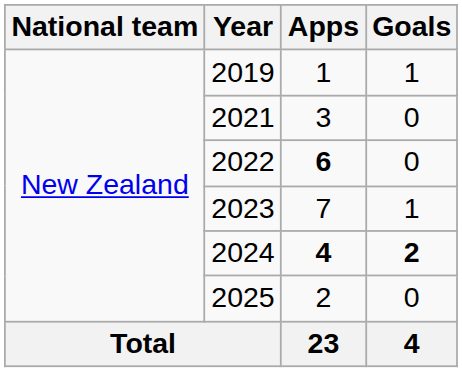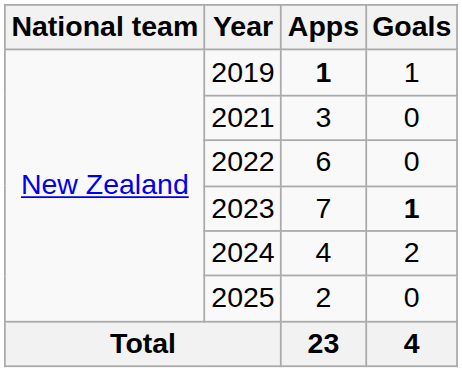(323, 72) normal -> (323, 72) bold
(323, 162) bold -> (323, 162) normal
(412, 207) normal -> (412, 207) bold
(323, 252) bold -> (323, 252) normal
(412, 252) bold -> (412, 252) normal
